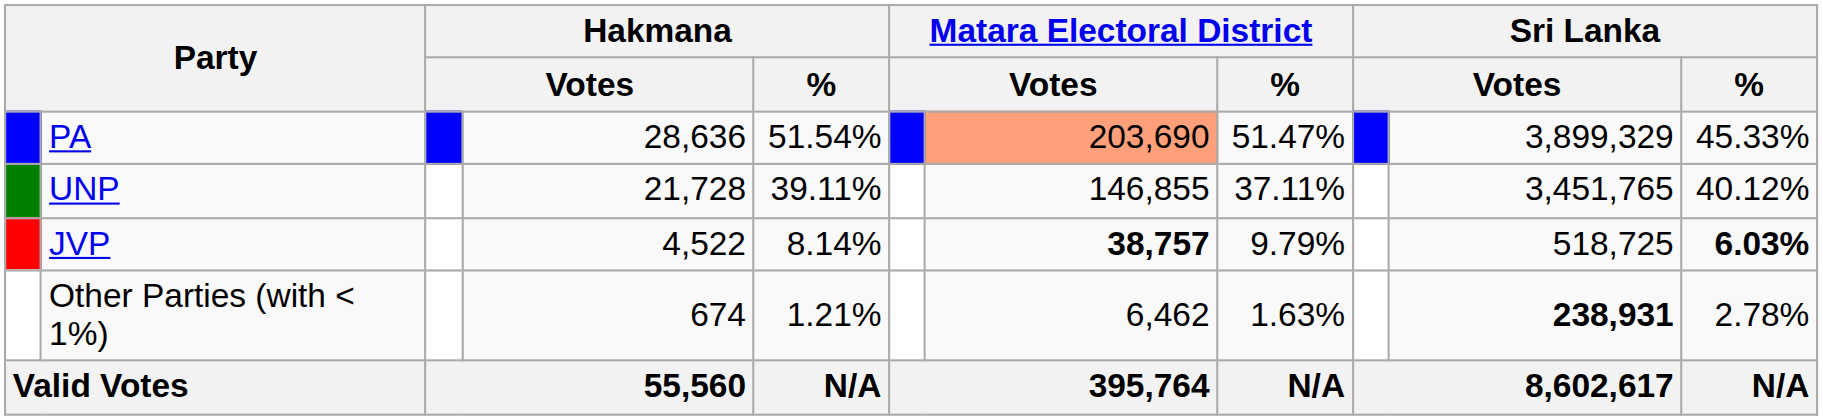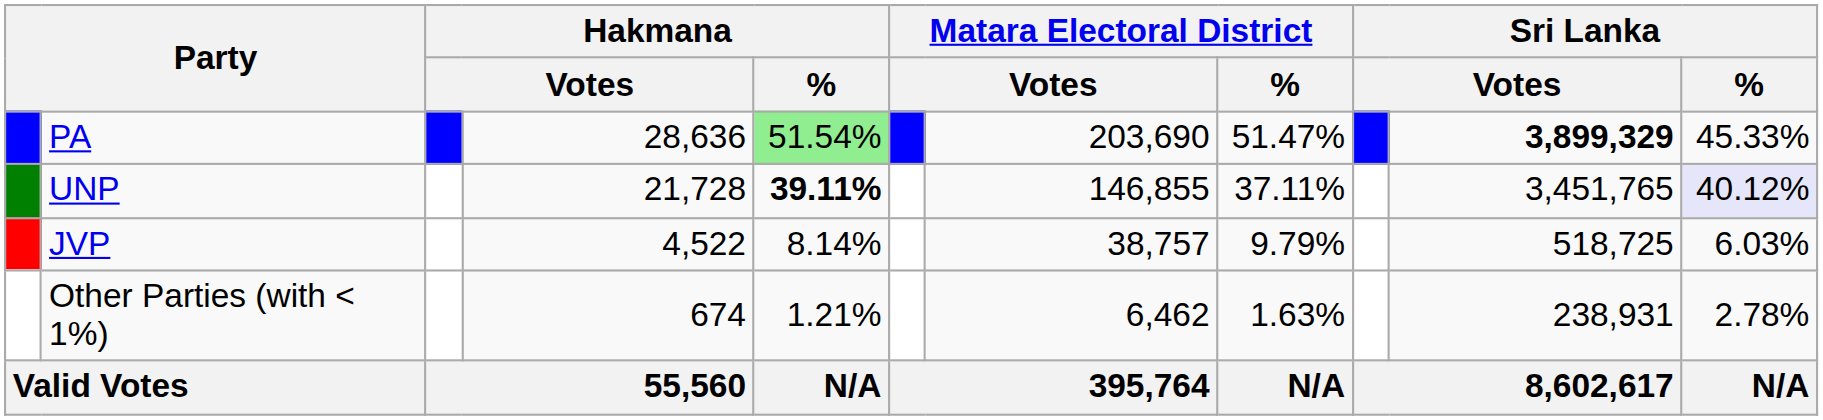(825, 137) no background -> (825, 137) lightgreen background
(1149, 137) lightsalmon background -> (1149, 137) no background
(1599, 137) normal -> (1599, 137) bold
(826, 190) normal -> (826, 190) bold
(1753, 190) no background -> (1753, 190) lavender background
(1158, 243) bold -> (1158, 243) normal
(1762, 243) bold -> (1762, 243) normal
(1613, 314) bold -> (1613, 314) normal
